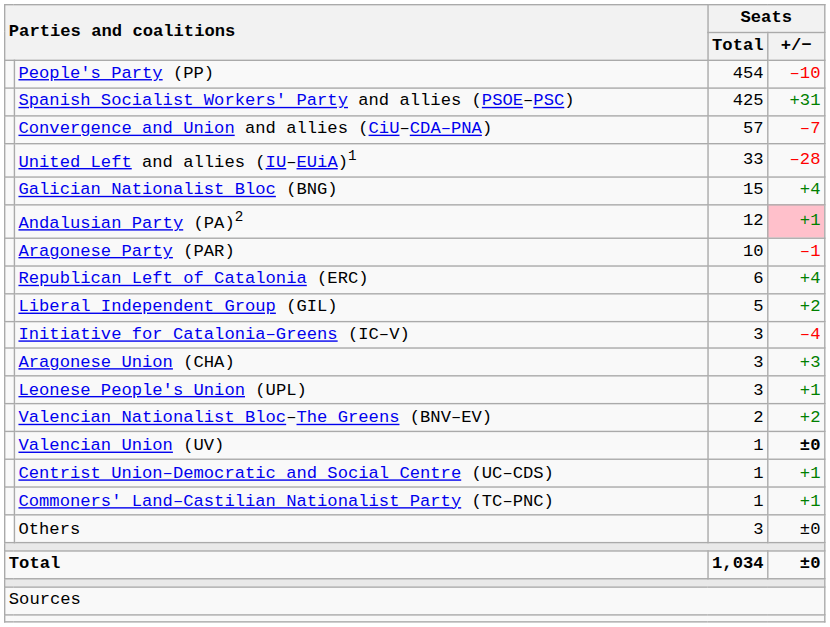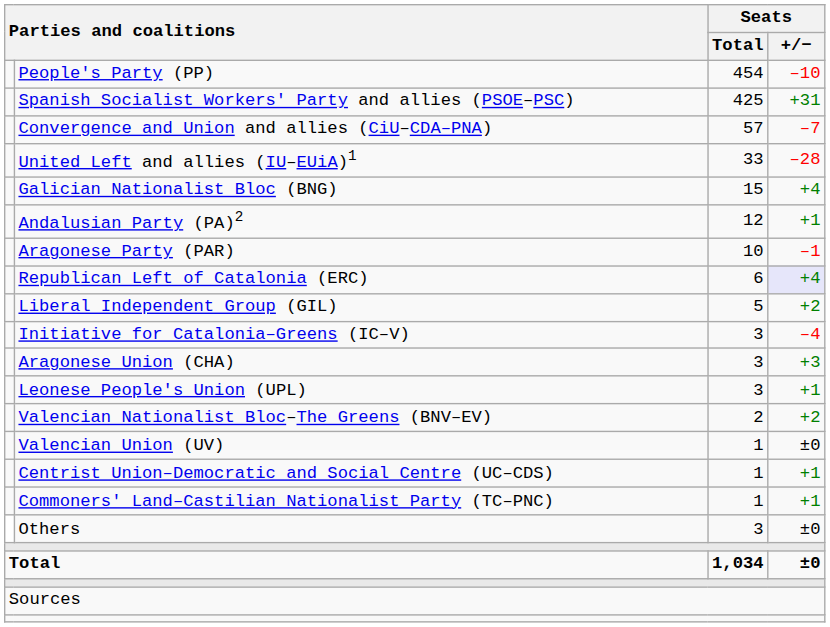(810, 221) pink background -> (810, 221) no background
(810, 280) no background -> (810, 280) lavender background
(810, 446) bold -> (810, 446) normal
